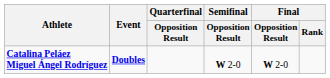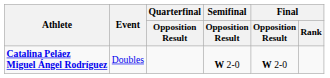(128, 60) bold -> (128, 60) normal
